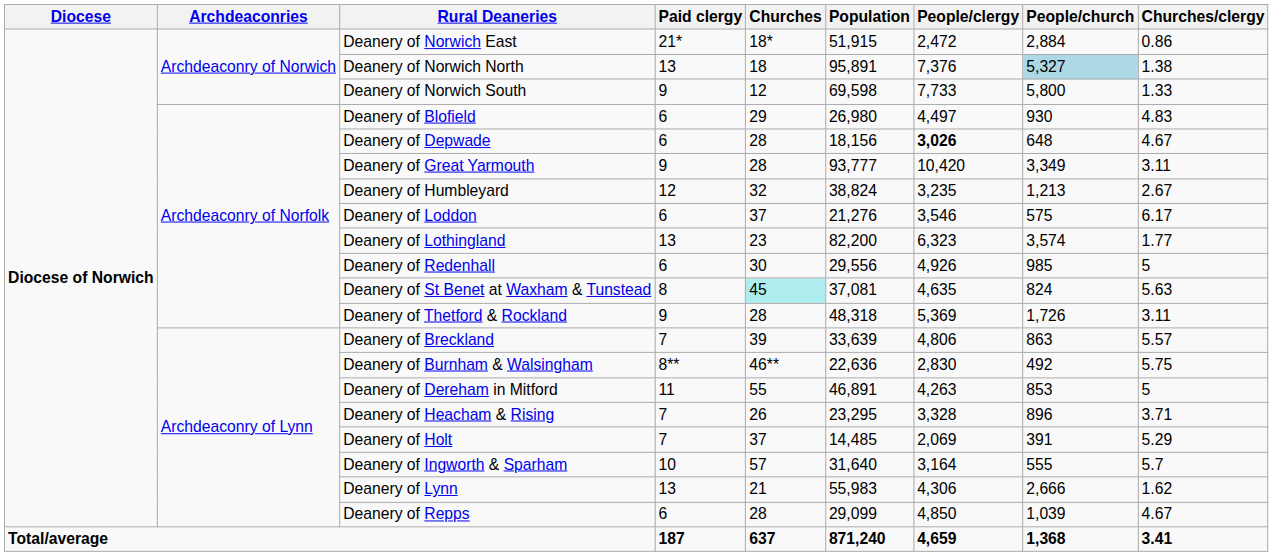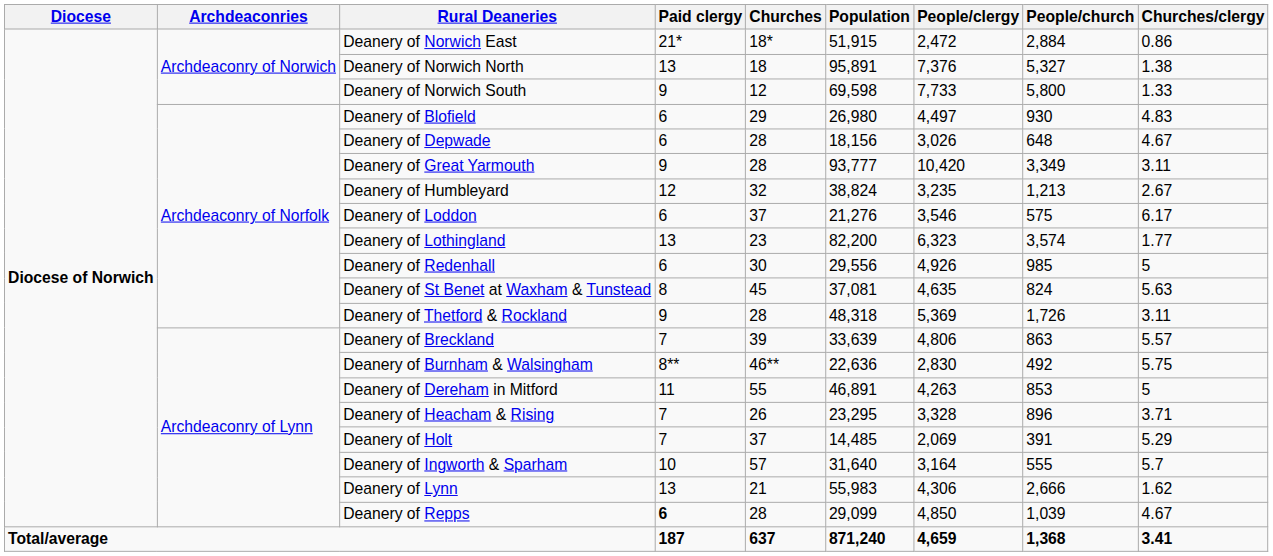(1046, 66) lightblue background -> (1046, 66) no background
(937, 141) bold -> (937, 141) normal
(758, 290) paleturquoise background -> (758, 290) no background
(663, 514) normal -> (663, 514) bold
